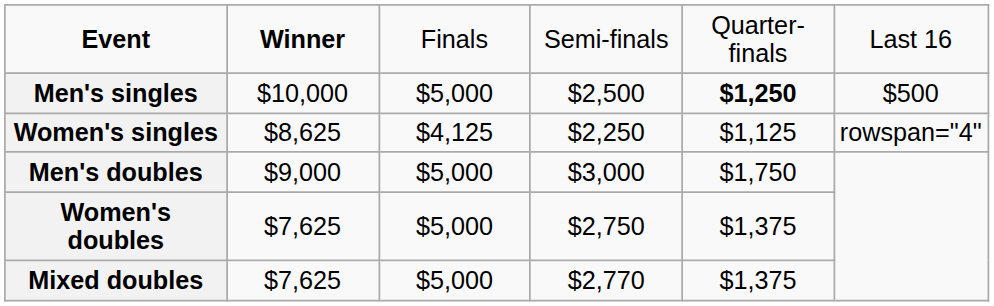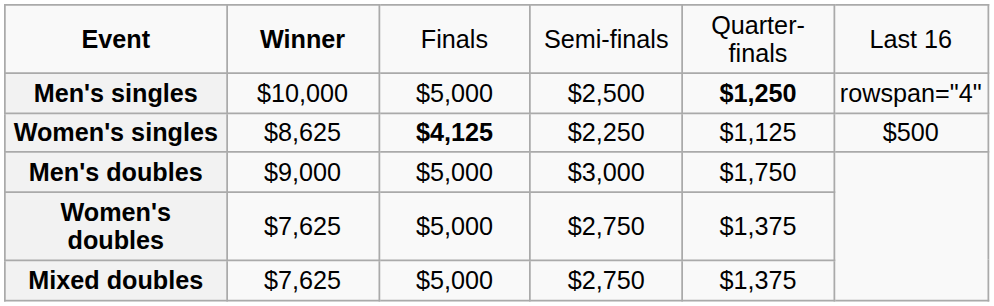(911, 93) $500 -> (911, 93) rowspan="4"
(454, 133) normal -> (454, 133) bold
(911, 133) rowspan="4" -> (911, 133) $500
(606, 280) $2,770 -> (606, 280) $2,750
